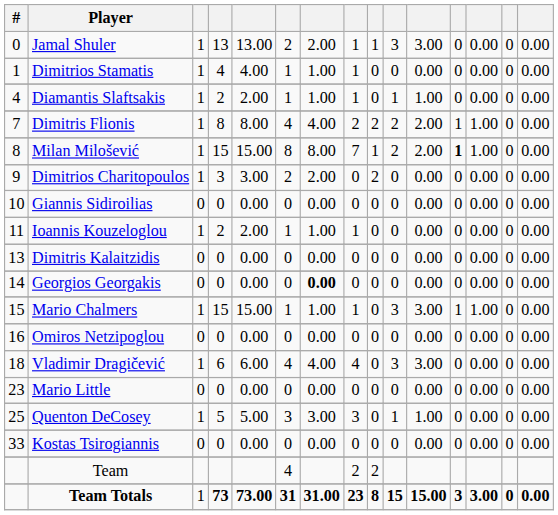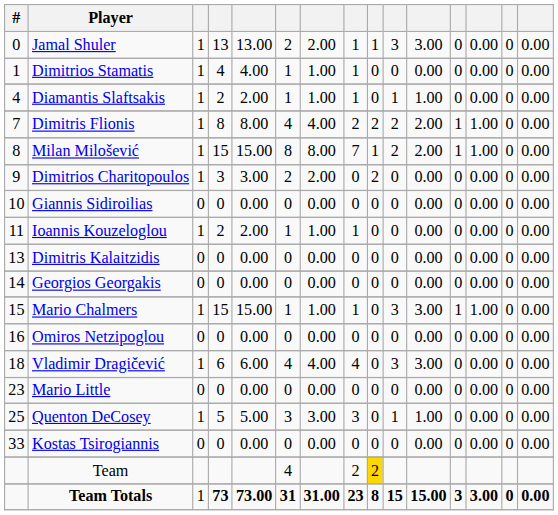(458, 151) bold -> (458, 151) normal
(322, 284) bold -> (322, 284) normal
(375, 470) no background -> (375, 470) gold background
